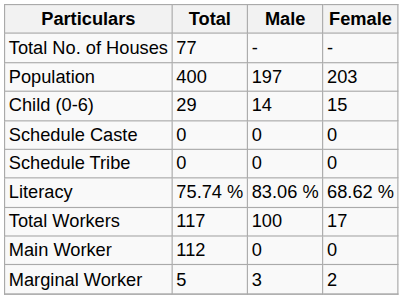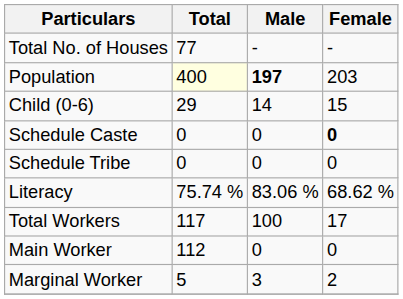(192, 76) no background -> (192, 76) lightyellow background
(267, 76) normal -> (267, 76) bold
(332, 134) normal -> (332, 134) bold
